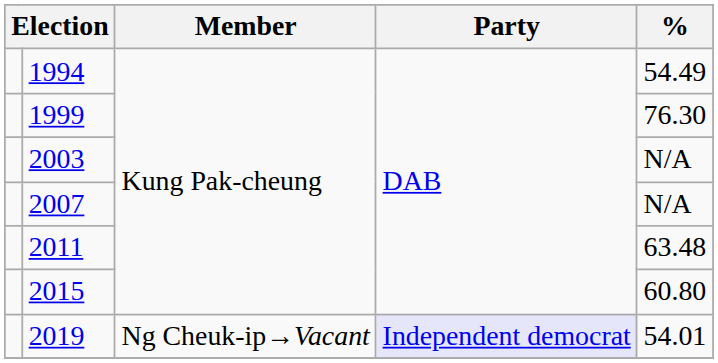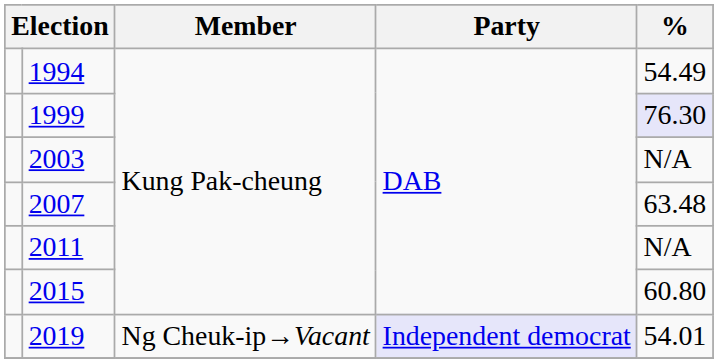(675, 114) no background -> (675, 114) lavender background
(668, 203) N/A -> (675, 203) 63.48
(675, 247) 63.48 -> (668, 247) N/A
